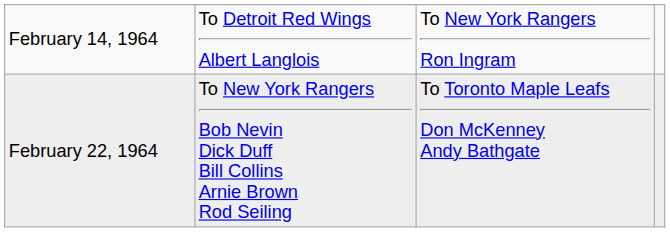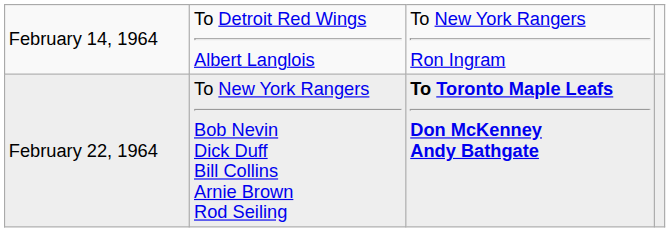(535, 119) normal -> (530, 119) bold
